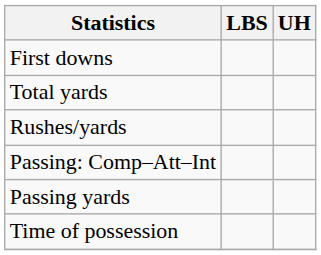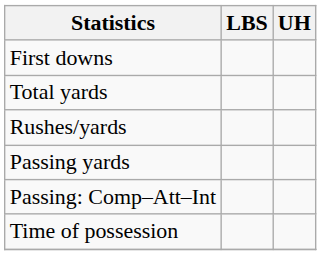rows swapped: (70, 196) <-> (113, 161)
